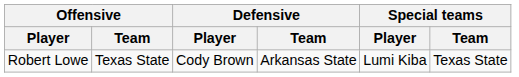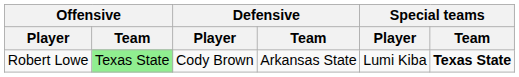(132, 60) no background -> (132, 60) lightgreen background
(470, 60) normal -> (472, 60) bold
